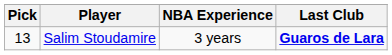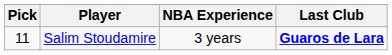(22, 38) 13 -> (22, 38) 11
